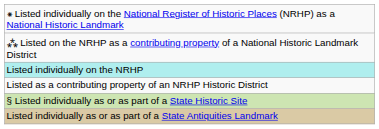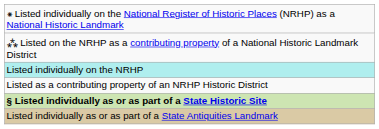(127, 100) normal -> (137, 100) bold
